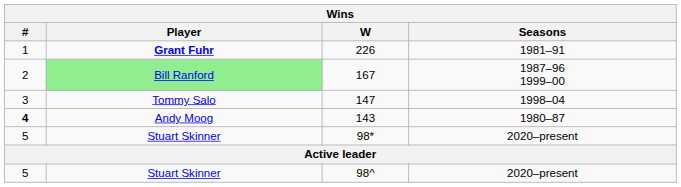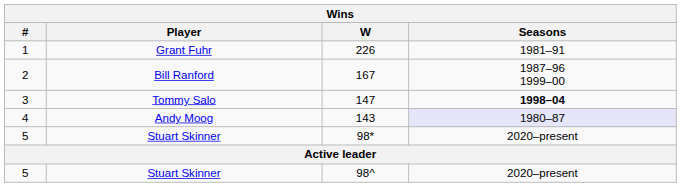(184, 50) bold -> (184, 50) normal
(184, 75) lightgreen background -> (184, 75) no background
(542, 100) normal -> (542, 100) bold
(25, 118) bold -> (25, 118) normal
(542, 118) no background -> (542, 118) lavender background
